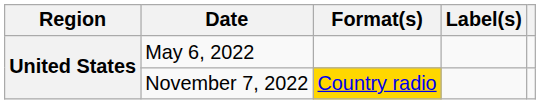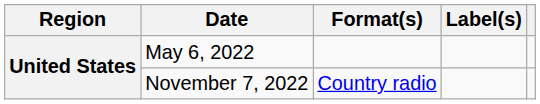(377, 83) gold background -> (377, 83) no background
